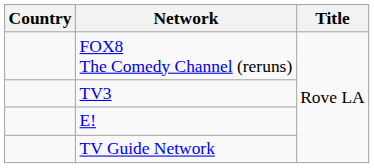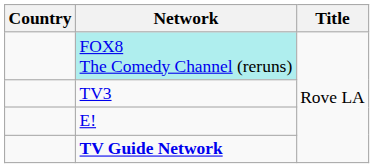(186, 55) no background -> (186, 55) paleturquoise background
(147, 148) normal -> (151, 148) bold
